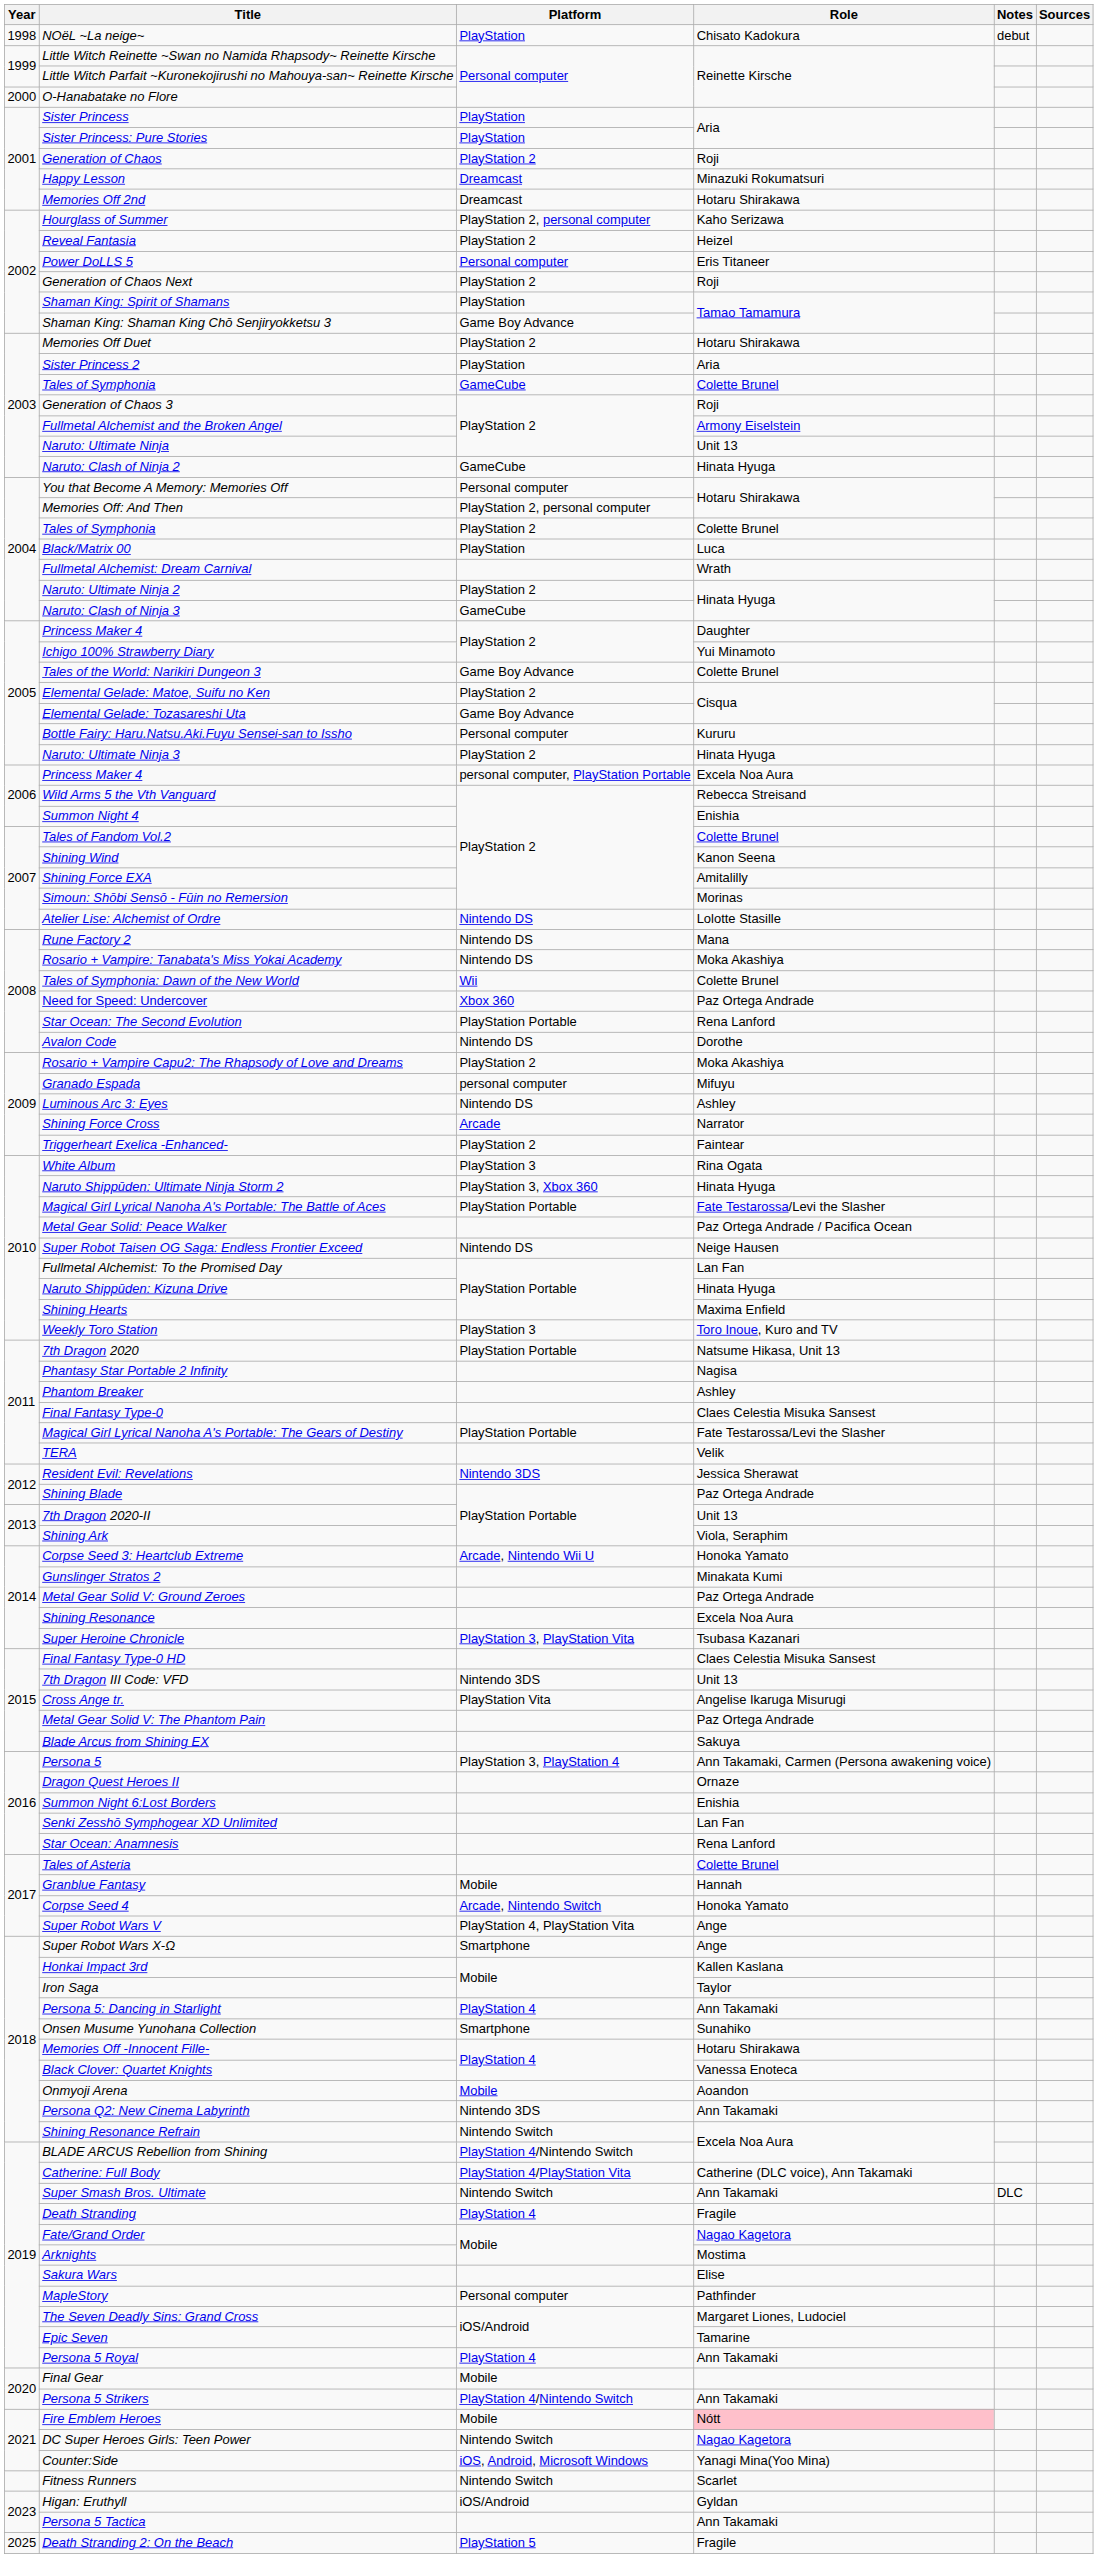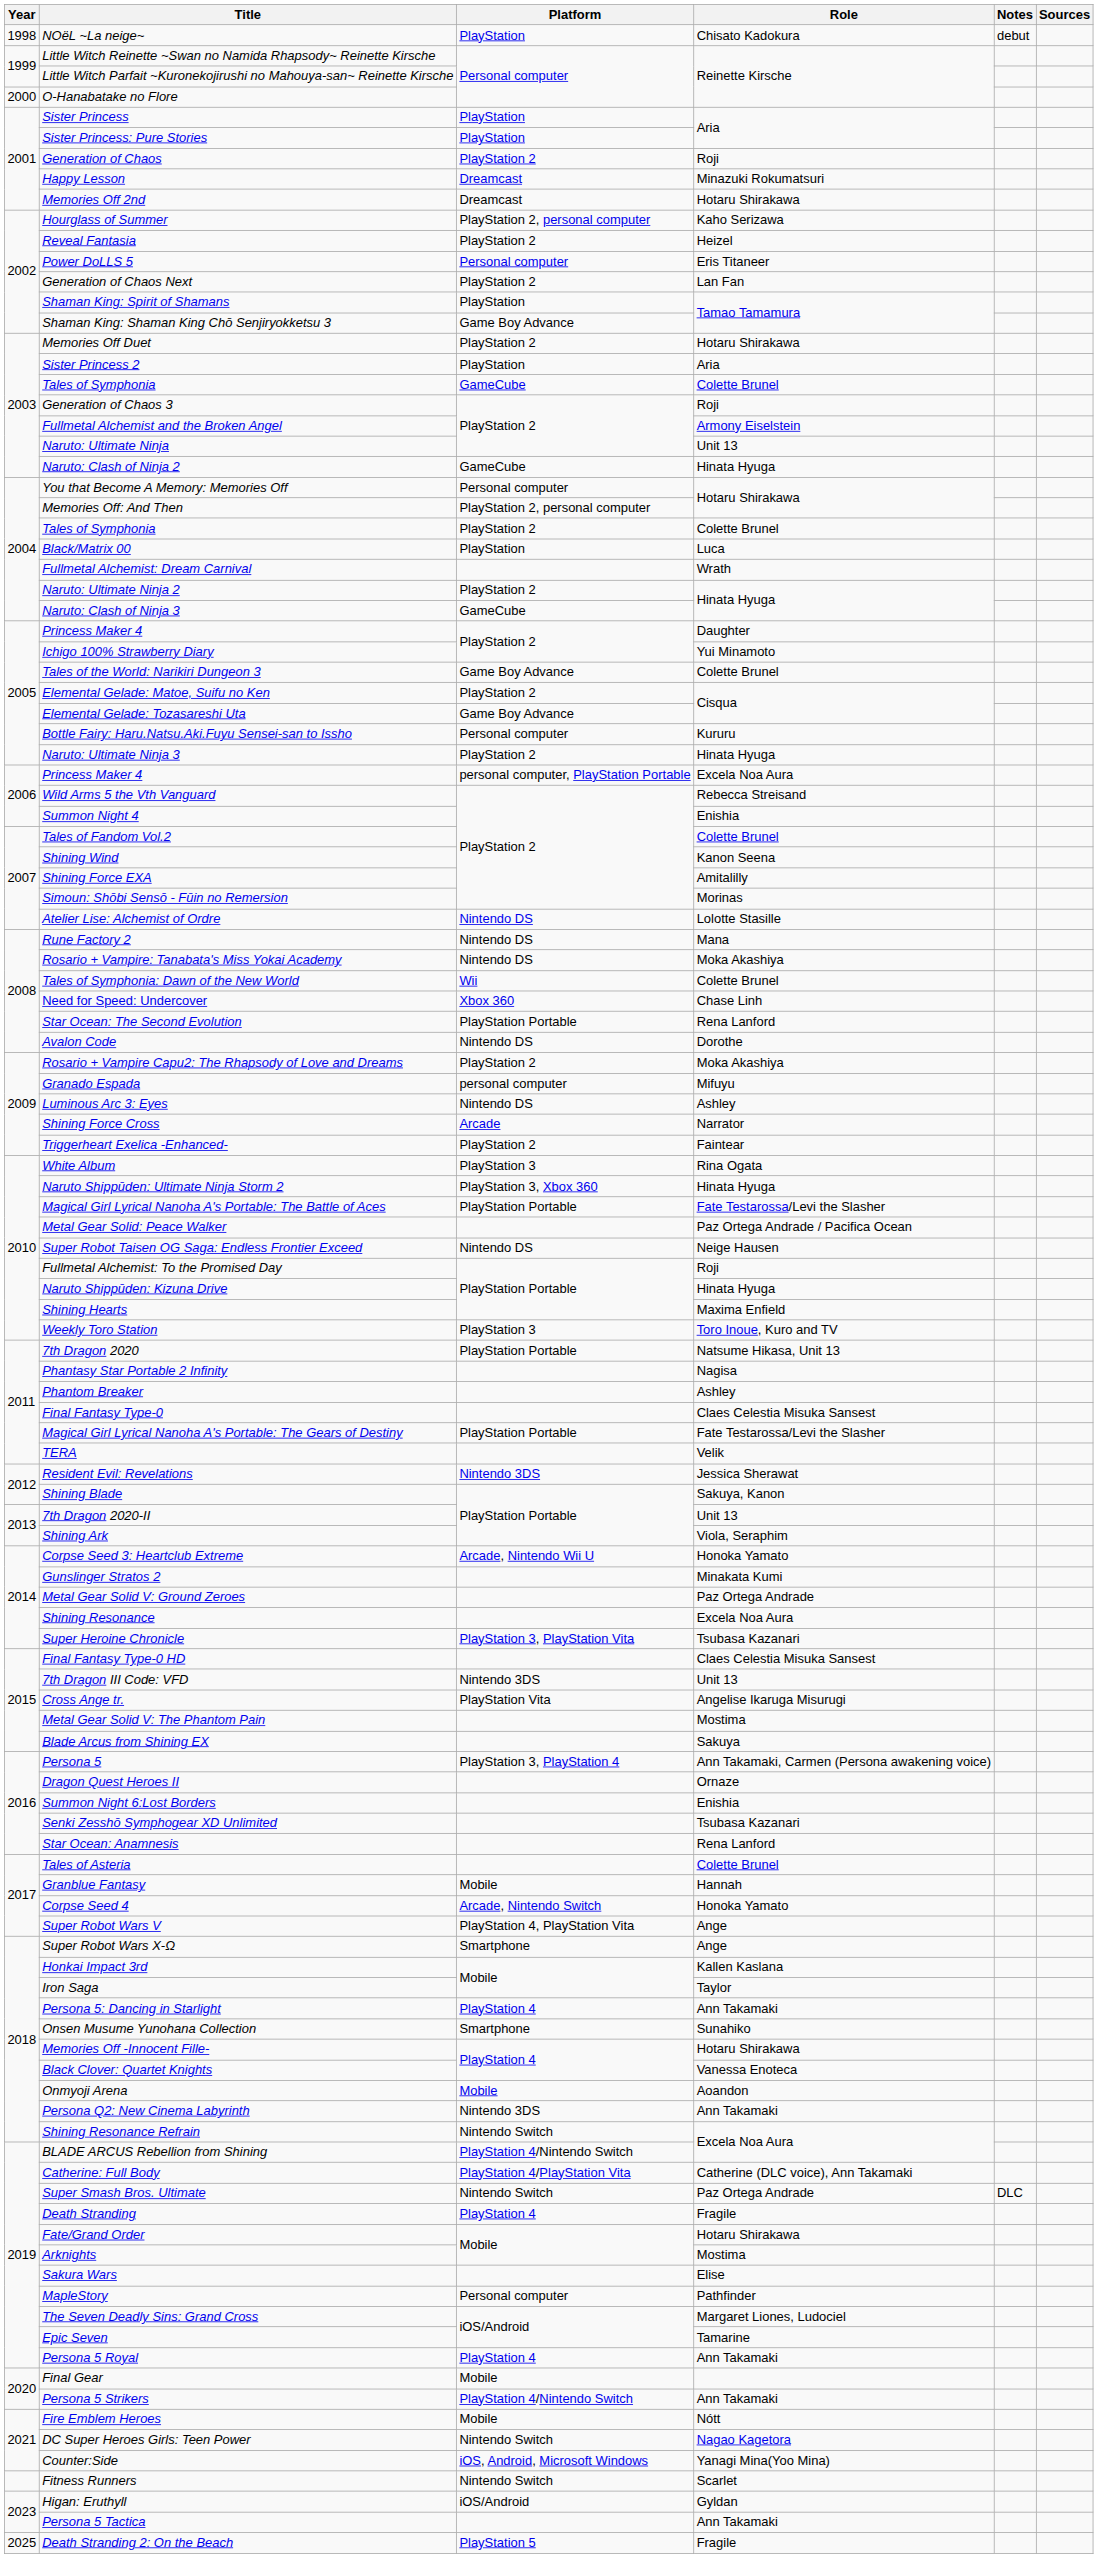(708, 281) Roji -> (720, 281) Lan Fan
(755, 1001) Paz Ortega Andrade -> (729, 1001) Chase Linh
(720, 1268) Lan Fan -> (708, 1268) Roji
(755, 1494) Paz Ortega Andrade -> (741, 1494) Sakuya, Kanon
(755, 1720) Paz Ortega Andrade -> (721, 1720) Mostima
(720, 1823) Lan Fan -> (748, 1823) Tsubasa Kazanari
(737, 2193) Ann Takamaki -> (755, 2193) Paz Ortega Andrade
(744, 2234) Nagao Kagetora -> (748, 2234) Hotaru Shirakawa
(709, 2419) pink background -> (709, 2419) no background
